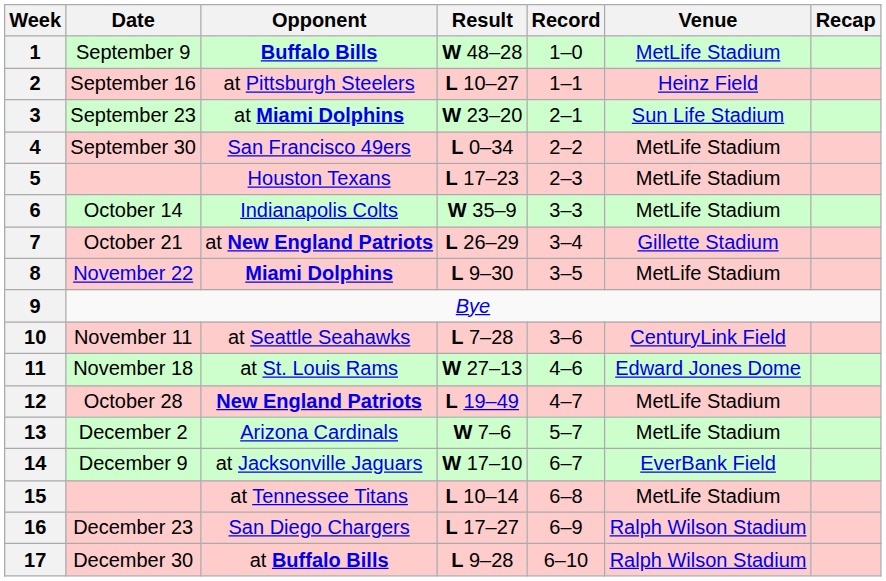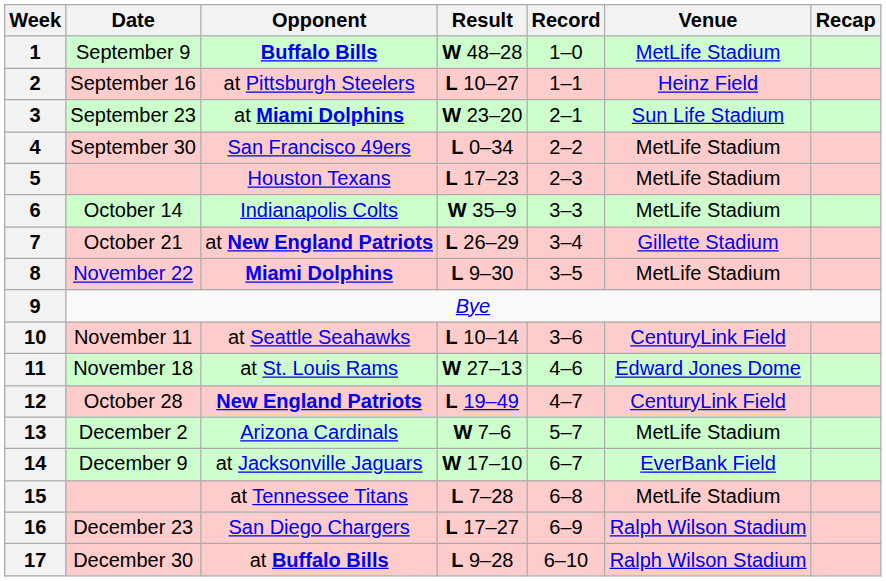(482, 337) L 7–28 -> (482, 337) L 10–14
(708, 400) MetLife Stadium -> (708, 400) CenturyLink Field
(482, 496) L 10–14 -> (482, 496) L 7–28
